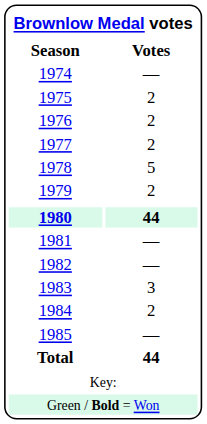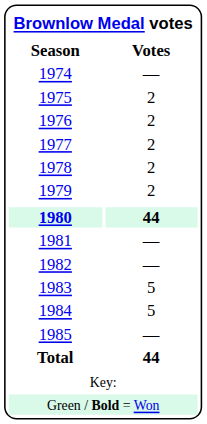(151, 167) 5 -> (151, 167) 2
(151, 288) 3 -> (151, 288) 5
(151, 311) 2 -> (151, 311) 5
